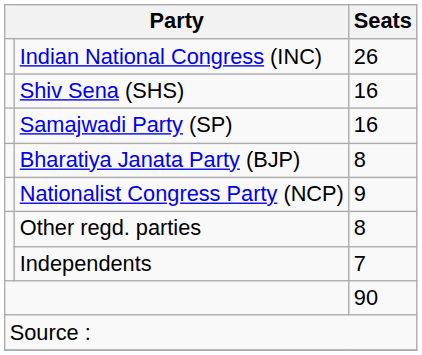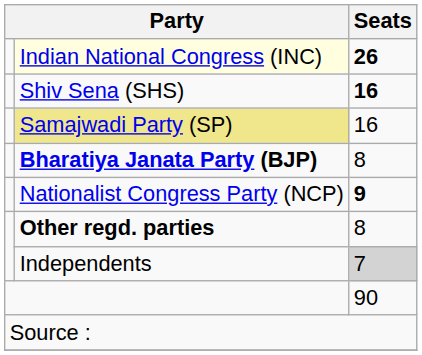(171, 56) no background -> (171, 56) lightyellow background
(366, 56) normal -> (366, 56) bold
(366, 90) normal -> (366, 90) bold
(126, 125) no background -> (126, 125) khaki background
(160, 159) normal -> (168, 159) bold
(360, 194) normal -> (360, 194) bold
(110, 228) normal -> (117, 228) bold
(360, 263) no background -> (360, 263) lightgrey background
